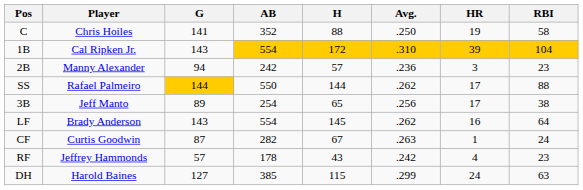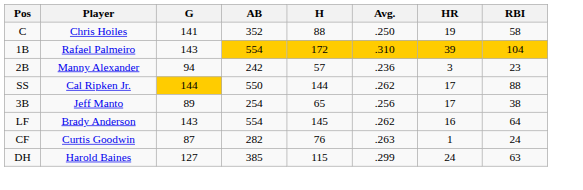(104, 49) Cal Ripken Jr. -> (99, 49) Rafael Palmeiro
(104, 85) Rafael Palmeiro -> (99, 85) Cal Ripken Jr.
(337, 139) 67 -> (319, 139) 76
- row: (23, 157)
